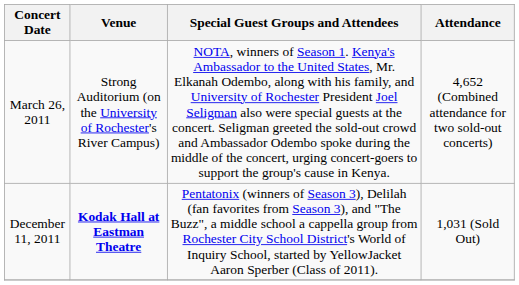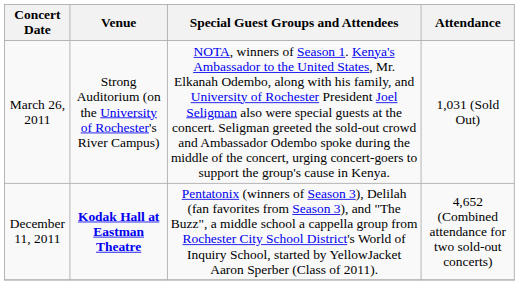(468, 112) 4,652 (Combined attendance for two sold-out concerts) -> (468, 112) 1,031 (Sold Out)
(468, 231) 1,031 (Sold Out) -> (468, 231) 4,652 (Combined attendance for two sold-out concerts)
